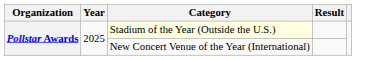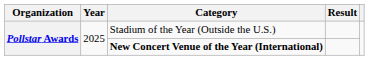(193, 30) lightyellow background -> (193, 30) no background
(210, 47) normal -> (216, 47) bold
